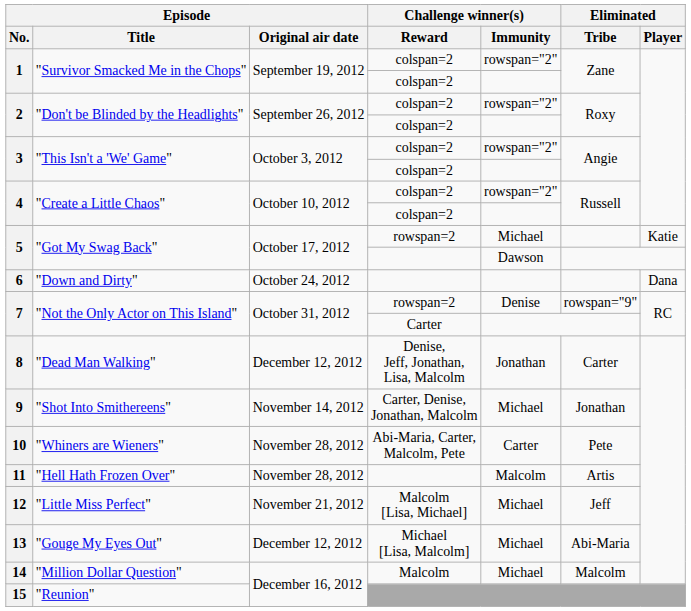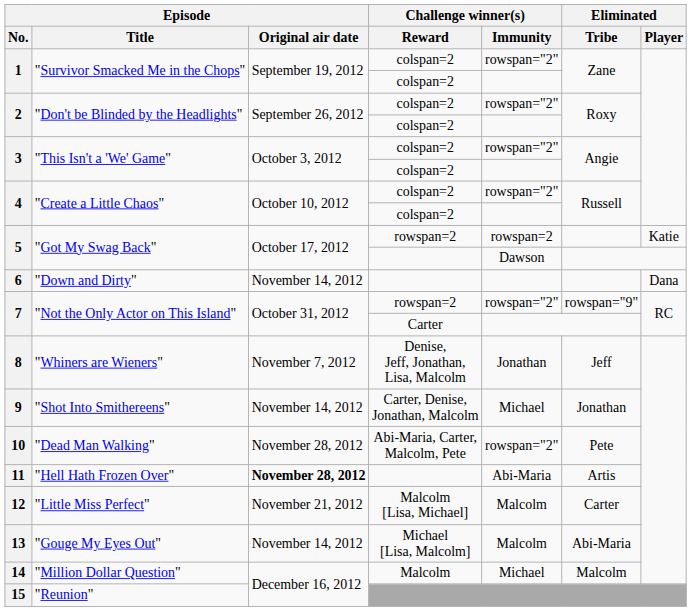(521, 236) Michael -> (522, 236) rowspan=2
(301, 280) October 24, 2012 -> (307, 280) November 14, 2012
(521, 302) Denise -> (522, 302) rowspan="2"
(96, 362) "Dead Man Walking" -> (99, 362) "Whiners are Wieners"
(307, 362) December 12, 2012 -> (304, 362) November 7, 2012
(600, 362) Carter -> (601, 362) Jeff
(100, 445) "Whiners are Wieners" -> (95, 445) "Dead Man Walking"
(521, 445) Carter -> (522, 445) rowspan="2"
(308, 475) normal -> (309, 475) bold
(521, 475) Malcolm -> (522, 475) Abi-Maria
(521, 505) Michael -> (522, 505) Malcolm
(600, 505) Jeff -> (601, 505) Carter
(307, 543) December 12, 2012 -> (307, 543) November 14, 2012
(521, 543) Michael -> (522, 543) Malcolm
